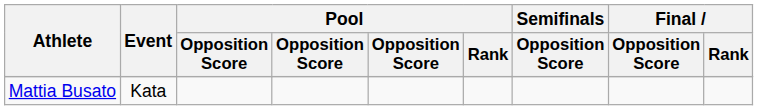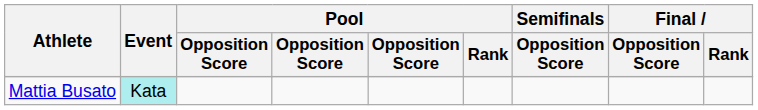(148, 91) no background -> (148, 91) paleturquoise background
